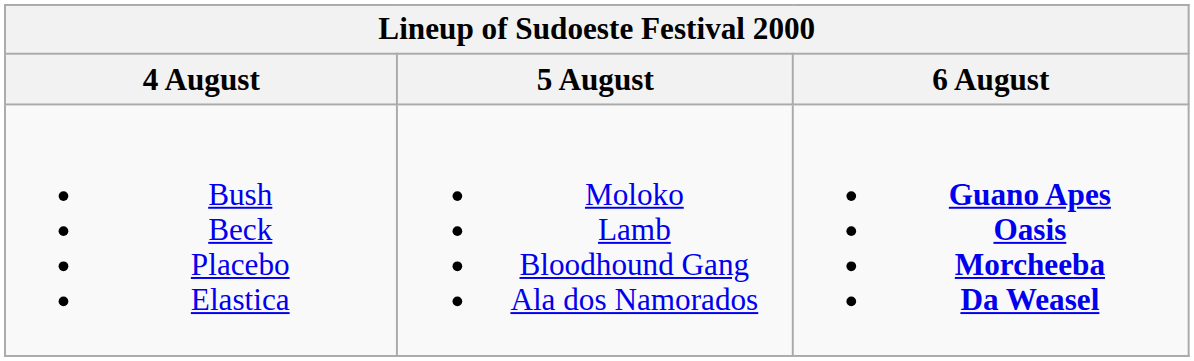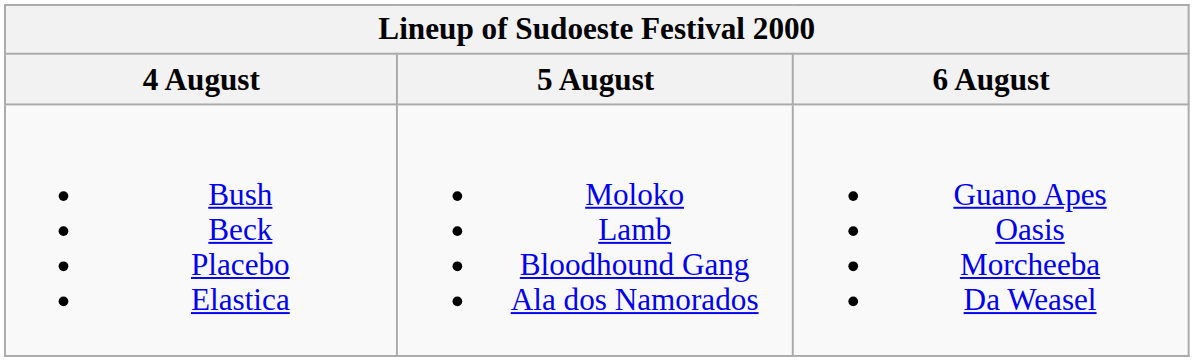(991, 248) bold -> (991, 248) normal
